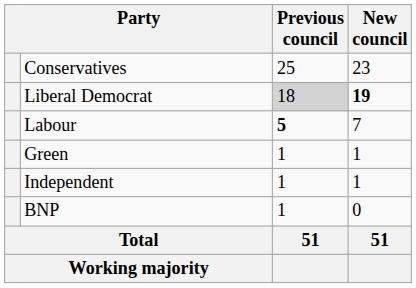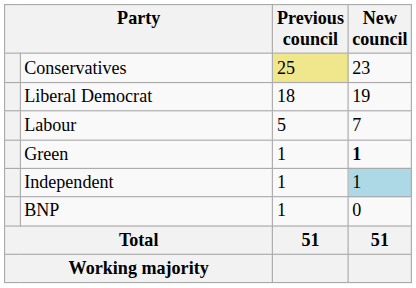(286, 67) no background -> (286, 67) khaki background
(286, 96) lightgrey background -> (286, 96) no background
(361, 96) bold -> (361, 96) normal
(281, 125) bold -> (281, 125) normal
(357, 153) normal -> (357, 153) bold
(357, 182) no background -> (357, 182) lightblue background
